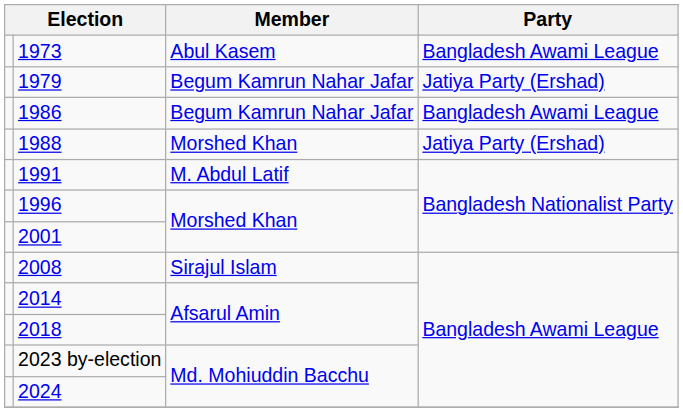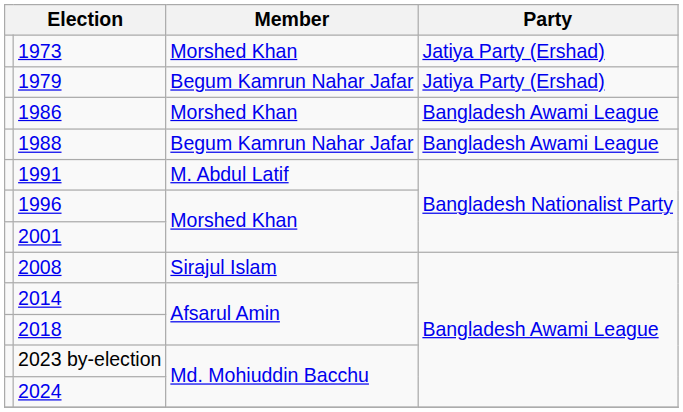(223, 50) Abul Kasem -> (234, 50) Morshed Khan
(541, 50) Bangladesh Awami League -> (514, 50) Jatiya Party (Ershad)
(292, 112) Begum Kamrun Nahar Jafar -> (234, 112) Morshed Khan
(234, 143) Morshed Khan -> (292, 143) Begum Kamrun Nahar Jafar
(514, 143) Jatiya Party (Ershad) -> (541, 143) Bangladesh Awami League
